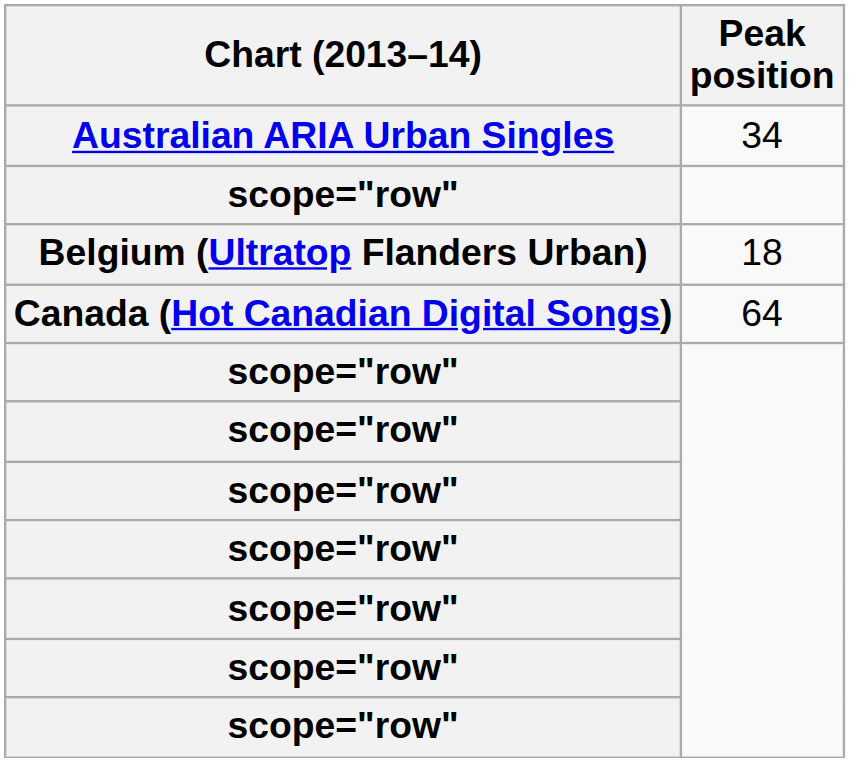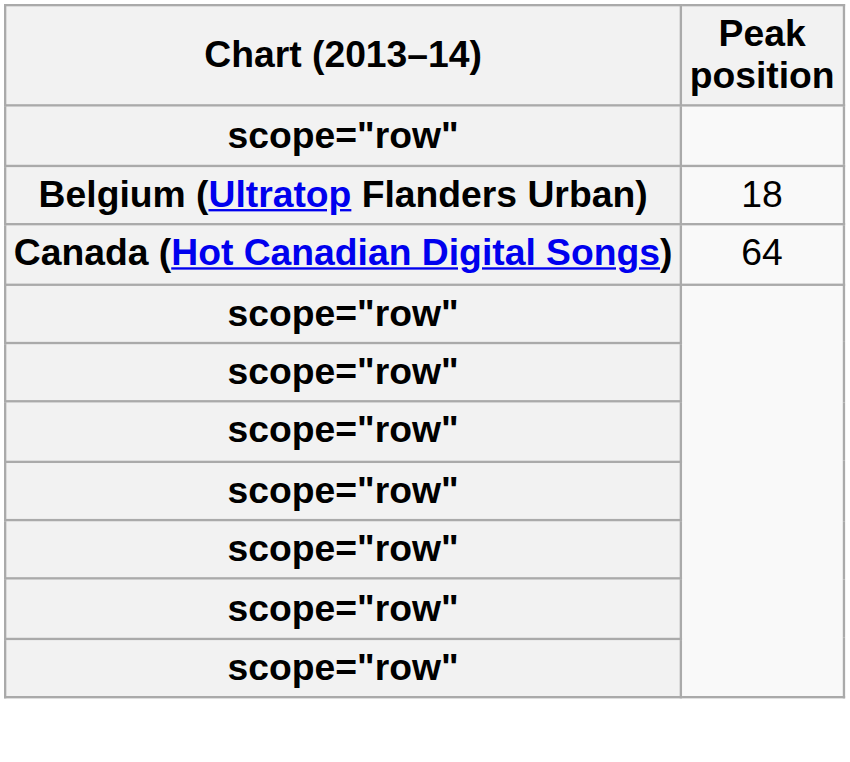- row: (343, 135)
